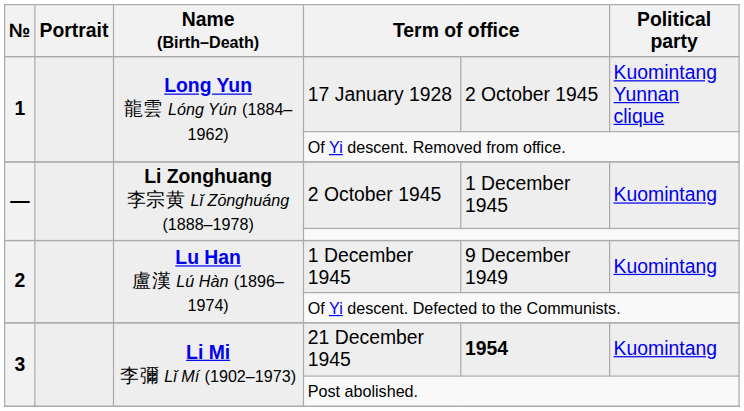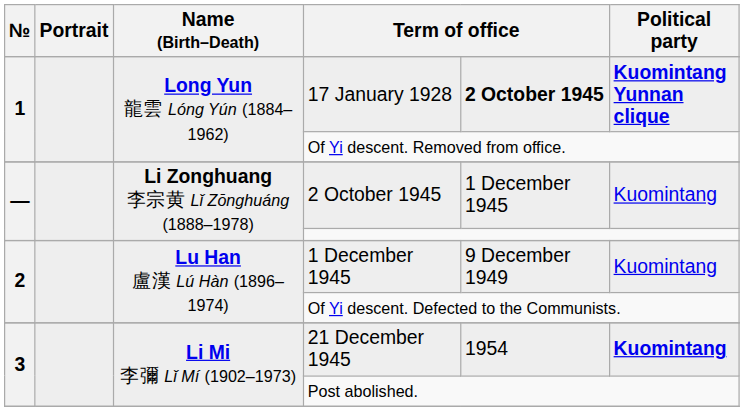(532, 94) normal -> (534, 94) bold
(665, 94) normal -> (670, 94) bold
(486, 349) bold -> (486, 349) normal
(665, 349) normal -> (670, 349) bold
